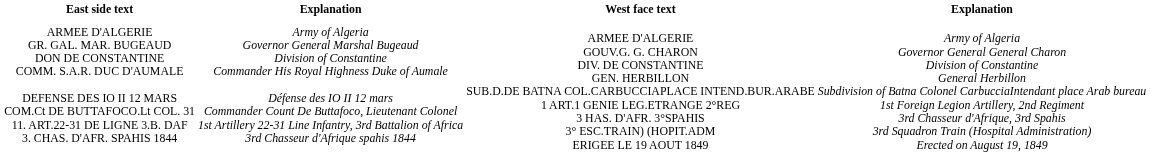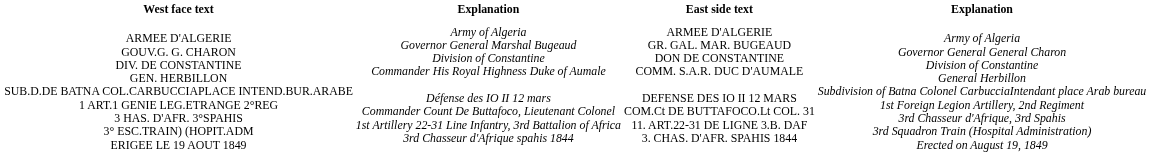columns swapped: (100, 9) <-> (640, 9)
